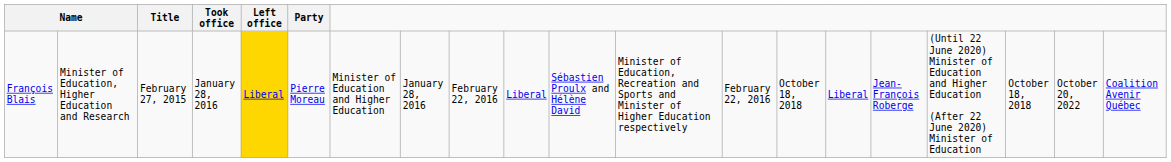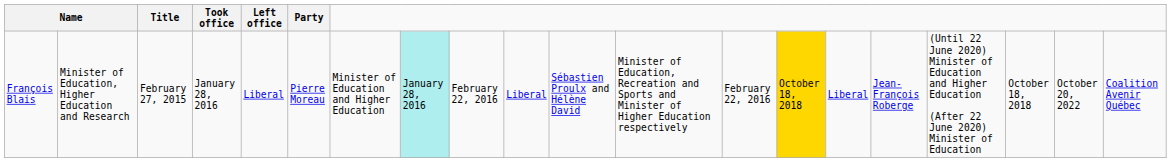(264, 94) gold background -> (264, 94) no background
(423, 94) no background -> (423, 94) paleturquoise background
(799, 94) no background -> (799, 94) gold background
